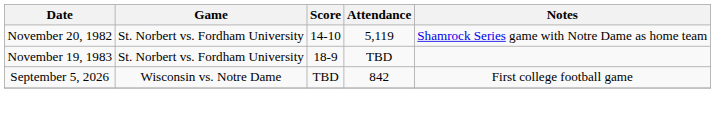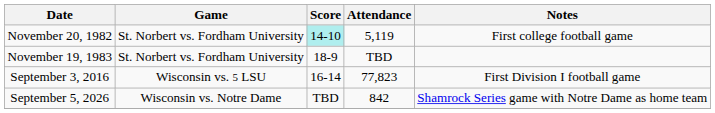(326, 35) no background -> (326, 35) paleturquoise background
(562, 35) Shamrock Series game with Notre Dame as home team -> (562, 35) First college football game
+ row: (60, 77)
(562, 77) First college football game -> (562, 98) Shamrock Series game with Notre Dame as home team
